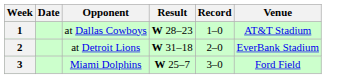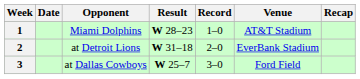+ column: (339, 13)
(106, 30) at Dallas Cowboys -> (106, 30) Miami Dolphins
(106, 64) Miami Dolphins -> (106, 64) at Dallas Cowboys
